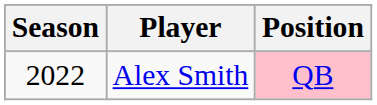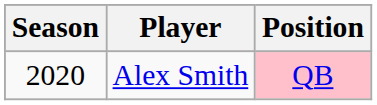(55, 74) 2022 -> (55, 74) 2020
